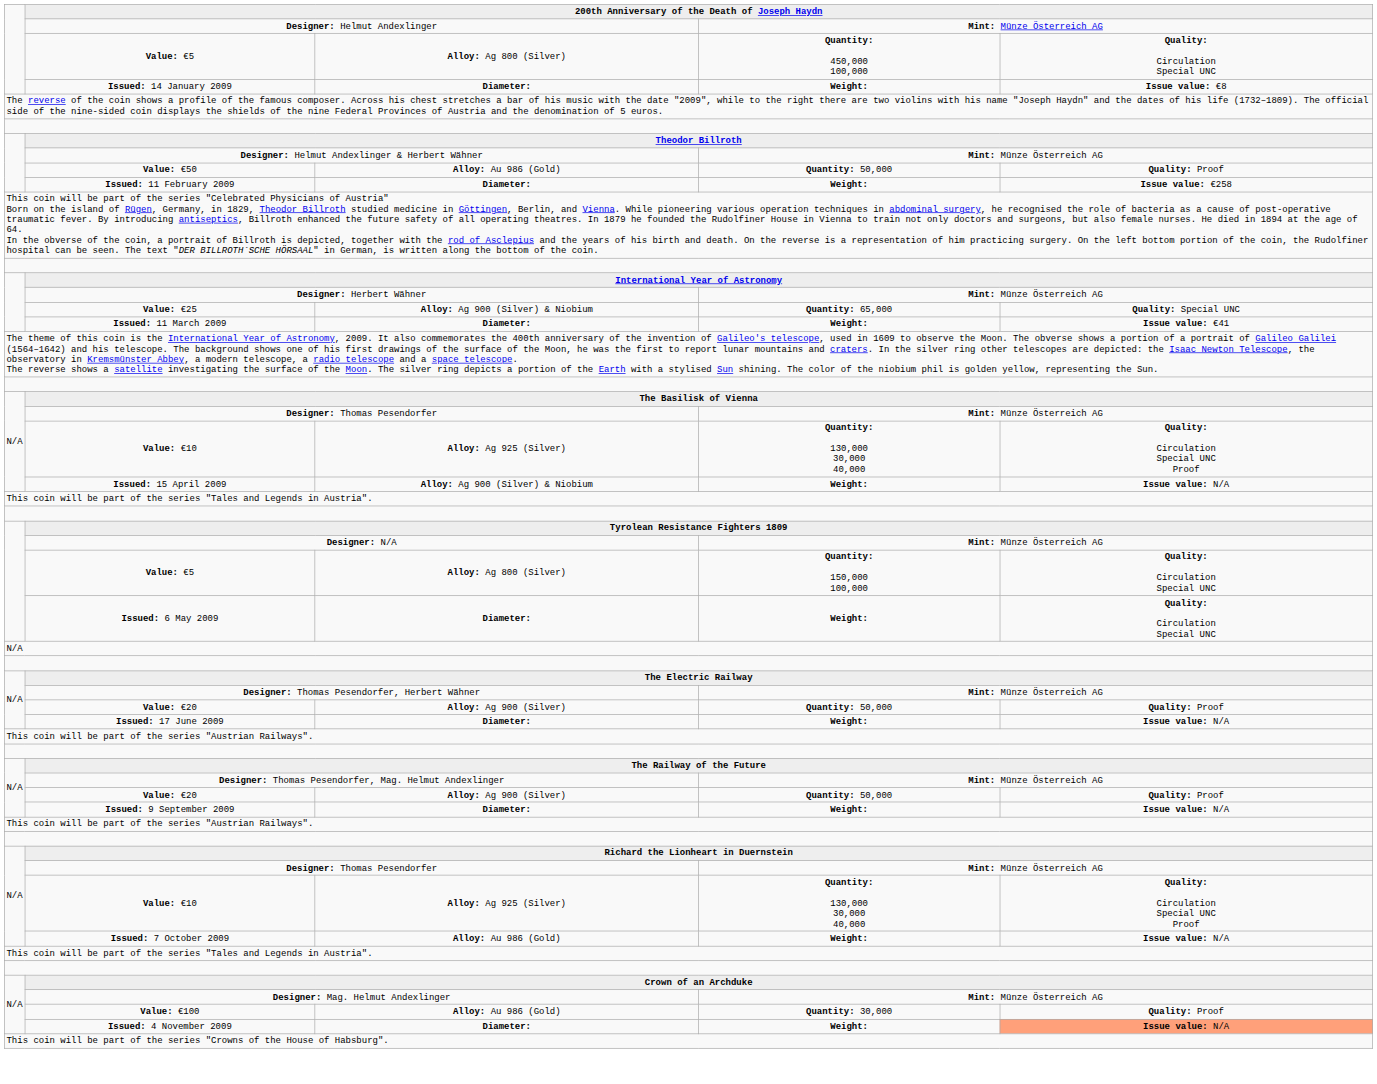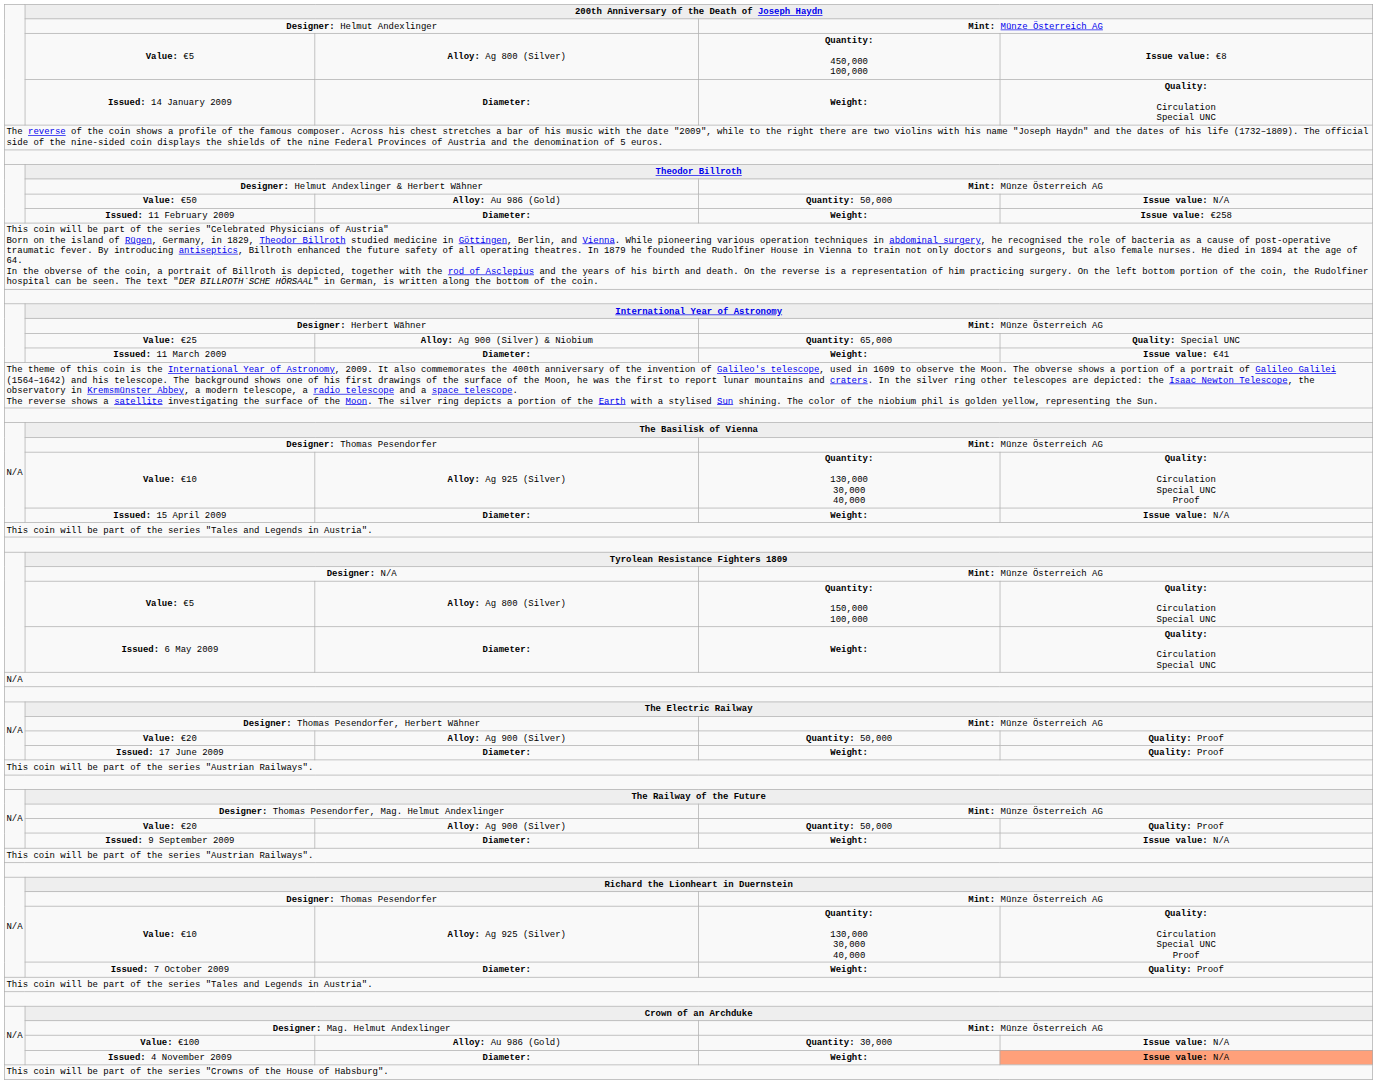(1186, 56) Quality: Circulation Special UNC -> (1186, 56) Issue value: €8
(1186, 87) Issue value: €8 -> (1186, 102) Quality: Circulation Special UNC
(1186, 170) Quality: Proof -> (1186, 201) Issue value: N/A
(507, 484) Alloy: Ag 900 (Silver) & Niobium -> (507, 515) Diameter:
(1186, 722) Issue value: N/A -> (1186, 753) Quality: Proof
(507, 939) Alloy: Au 986 (Gold) -> (507, 970) Diameter:
(1186, 939) Issue value: N/A -> (1186, 970) Quality: Proof
(1186, 1012) Quality: Proof -> (1186, 1043) Issue value: N/A
